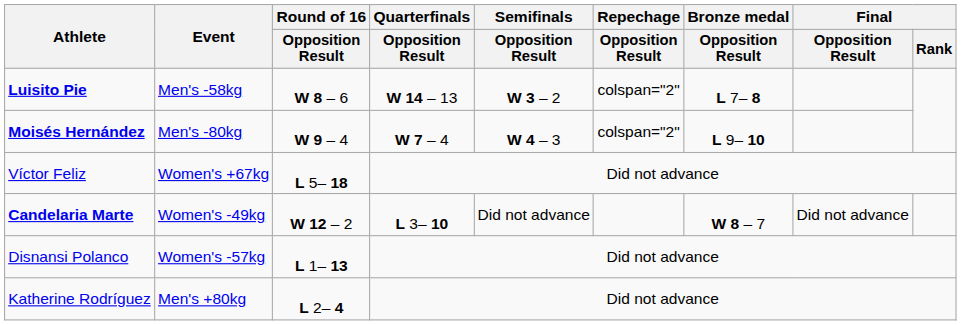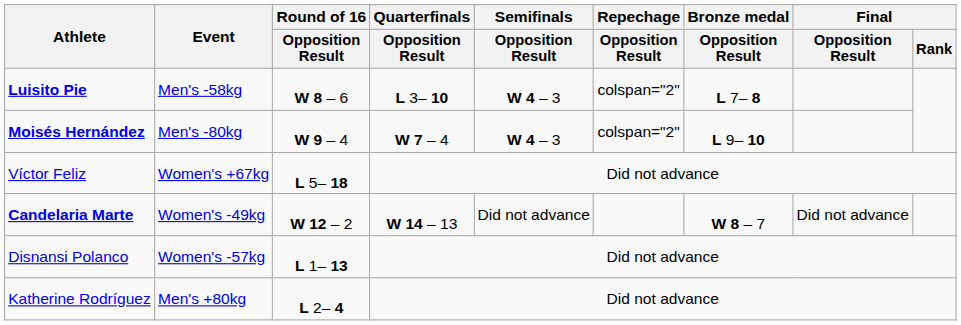(422, 98) W 14 – 13 -> (422, 98) L 3– 10
(534, 98) W 3 – 2 -> (534, 98) W 4 – 3
(422, 224) L 3– 10 -> (422, 224) W 14 – 13
